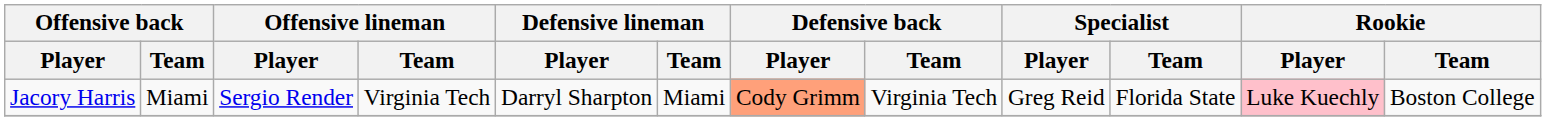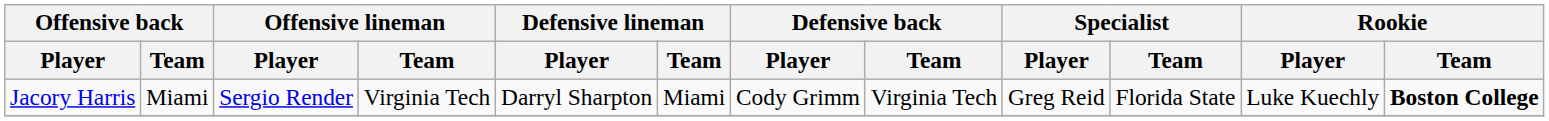(798, 97) lightsalmon background -> (798, 97) no background
(1313, 97) pink background -> (1313, 97) no background
(1462, 97) normal -> (1464, 97) bold
